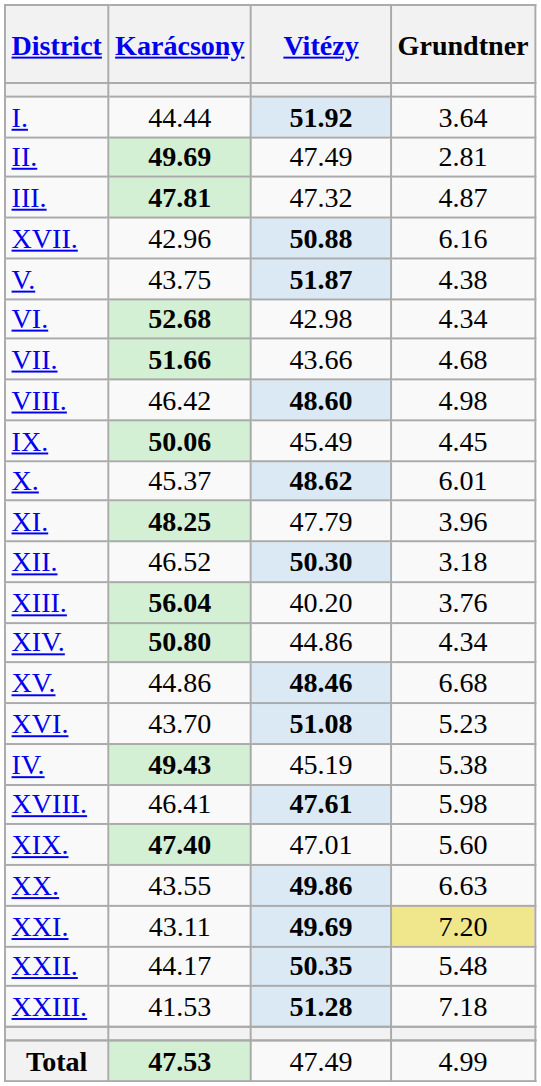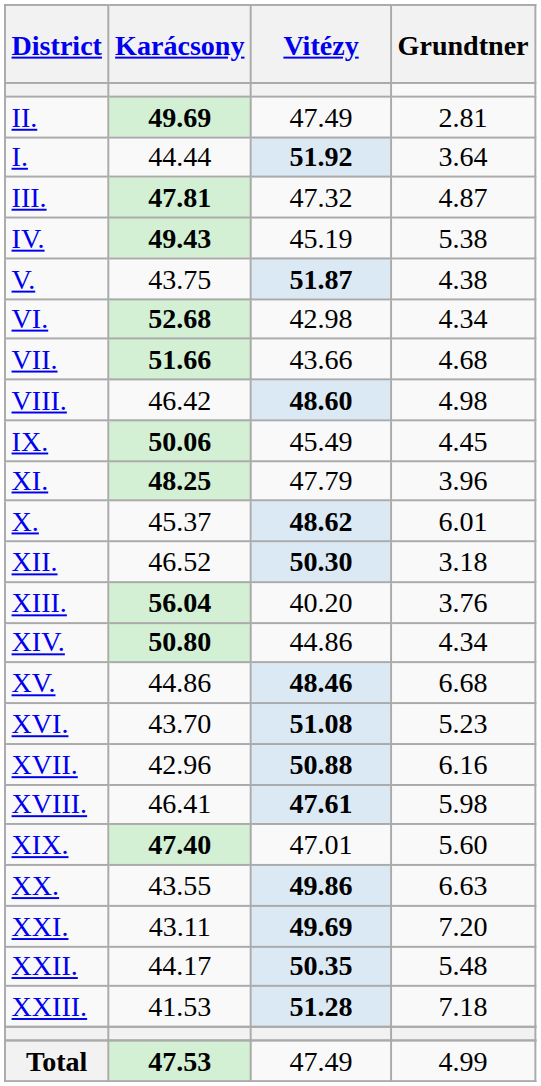rows swapped: (20, 117) <-> (24, 157)
rows swapped: (28, 764) <-> (45, 238)
rows swapped: (25, 481) <-> (30, 521)
(463, 926) khaki background -> (463, 926) no background
